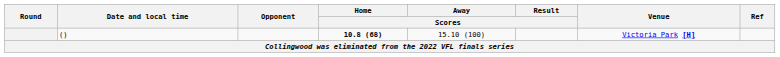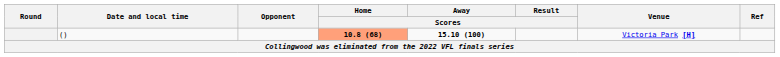(363, 34) no background -> (363, 34) lightsalmon background
(462, 34) normal -> (462, 34) bold
